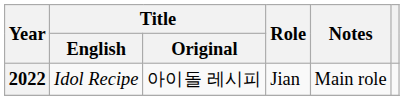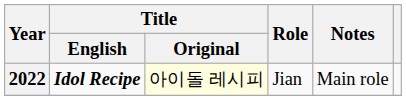(96, 79) normal -> (97, 79) bold
(204, 78) no background -> (206, 78) lightyellow background
